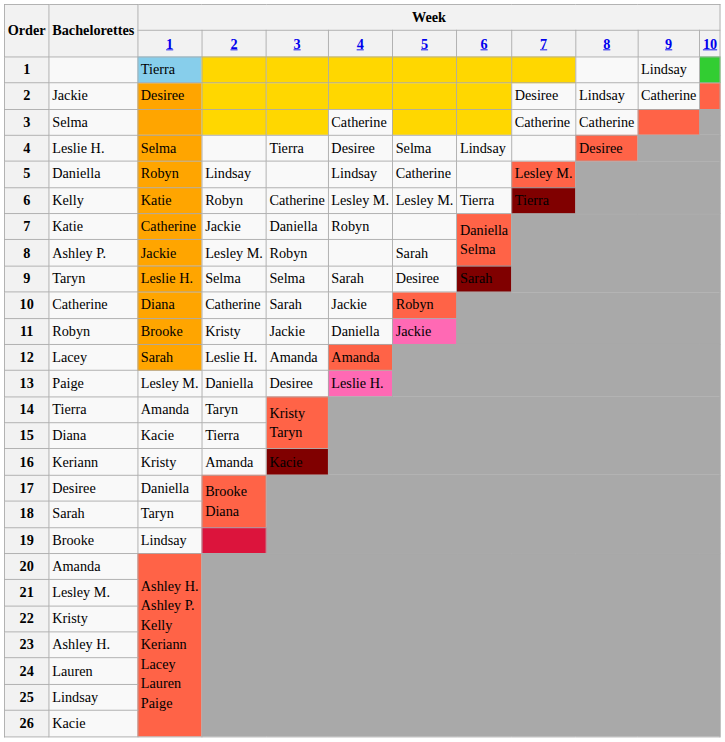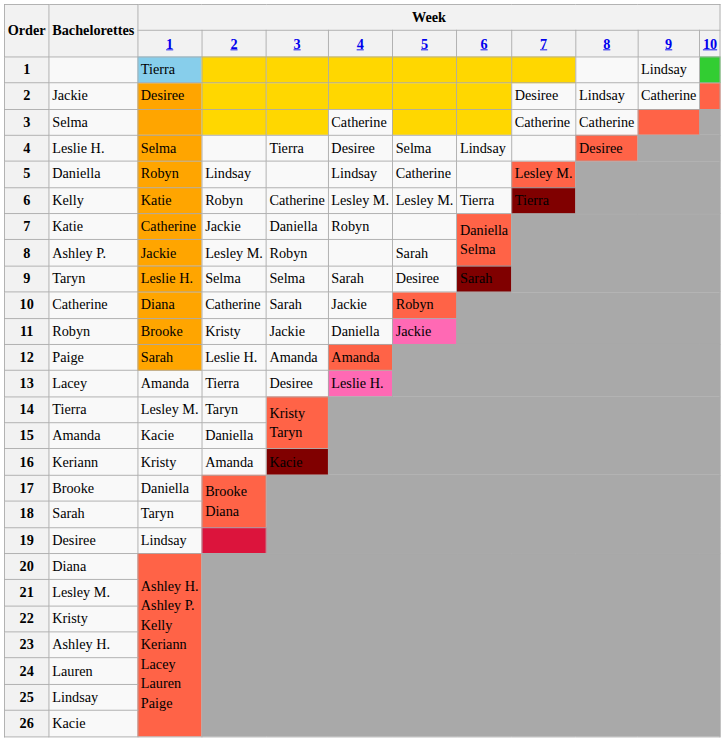(70, 357) Lacey -> (68, 357) Paige
(68, 383) Paige -> (70, 383) Lacey
(170, 383) Lesley M. -> (165, 383) Amanda
(229, 383) Daniella -> (222, 383) Tierra
(165, 409) Amanda -> (170, 409) Lesley M.
(69, 435) Diana -> (76, 435) Amanda
(222, 435) Tierra -> (229, 435) Daniella
(74, 488) Desiree -> (73, 488) Brooke
(73, 540) Brooke -> (74, 540) Desiree
(76, 566) Amanda -> (69, 566) Diana
